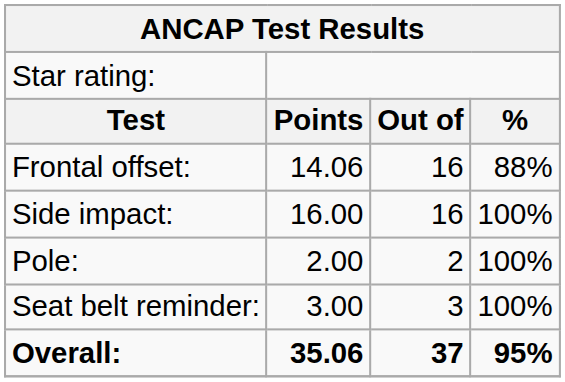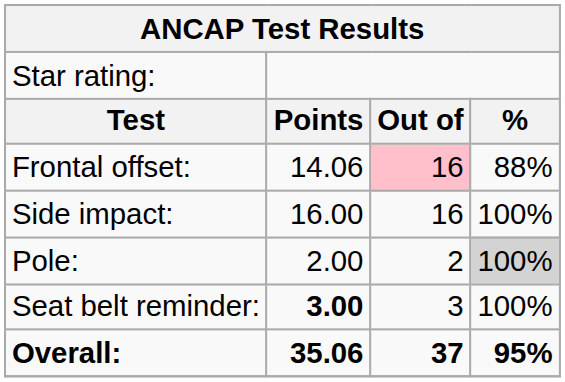(447, 168) no background -> (447, 168) pink background
(515, 261) no background -> (515, 261) lightgrey background
(335, 307) normal -> (335, 307) bold
